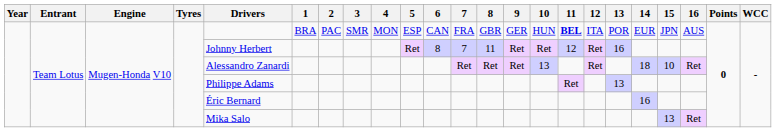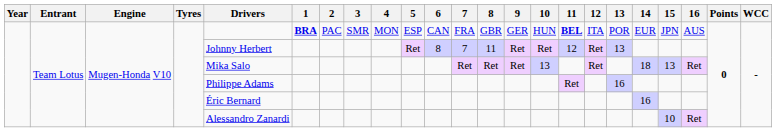(305, 31) normal -> (306, 31) bold
(619, 48) 16 -> (619, 48) 13
(248, 66) Alessandro Zanardi -> (228, 66) Mika Salo
(669, 66) 10 -> (670, 66) 13
(619, 83) 13 -> (619, 83) 16
(228, 118) Mika Salo -> (248, 118) Alessandro Zanardi
(669, 118) 13 -> (670, 118) 10
